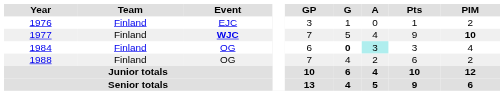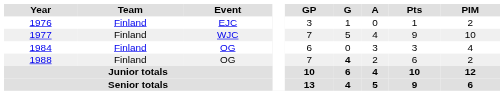(228, 35) bold -> (228, 35) normal
(470, 35) bold -> (470, 35) normal
(348, 47) bold -> (348, 47) normal
(375, 47) paleturquoise background -> (375, 47) no background
(348, 59) normal -> (348, 59) bold
